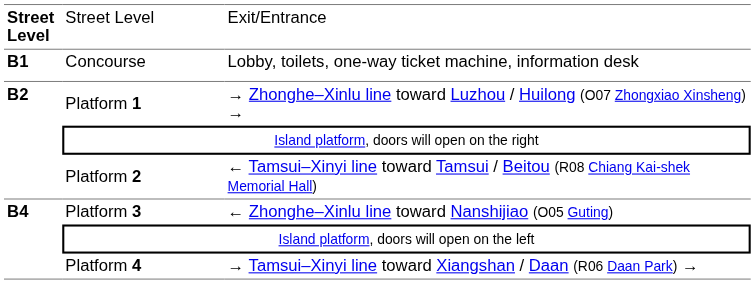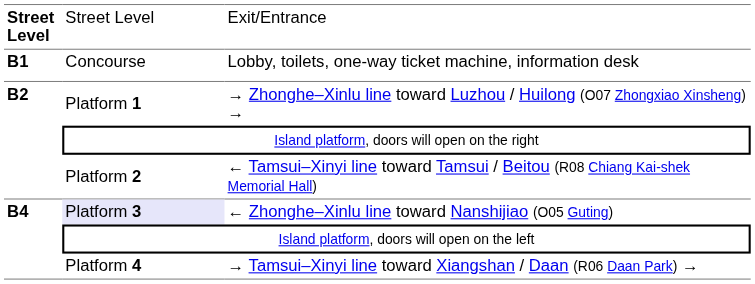(103, 211) no background -> (103, 211) lavender background
